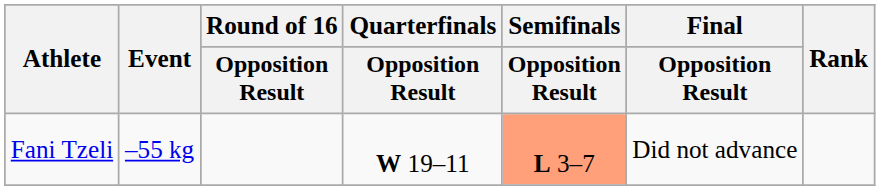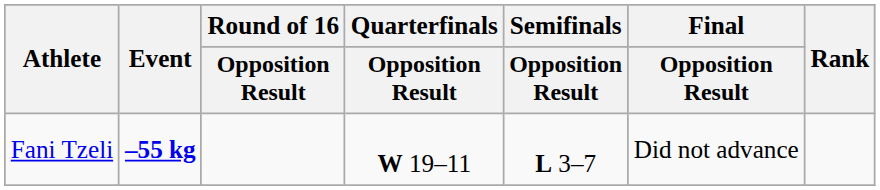(160, 149) normal -> (160, 149) bold
(564, 164) lightsalmon background -> (566, 164) no background
